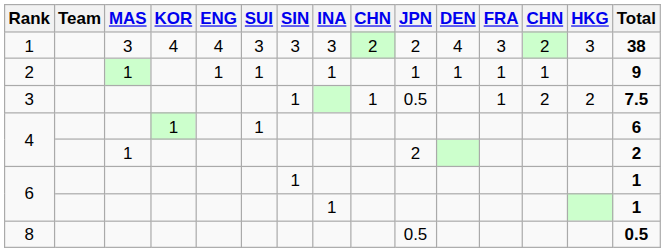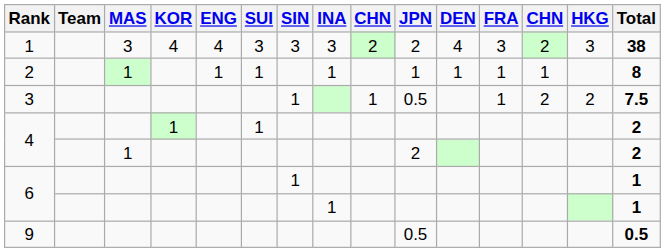(636, 72) 9 -> (636, 72) 8
(636, 126) 6 -> (636, 126) 2
(29, 234) 8 -> (29, 234) 9
